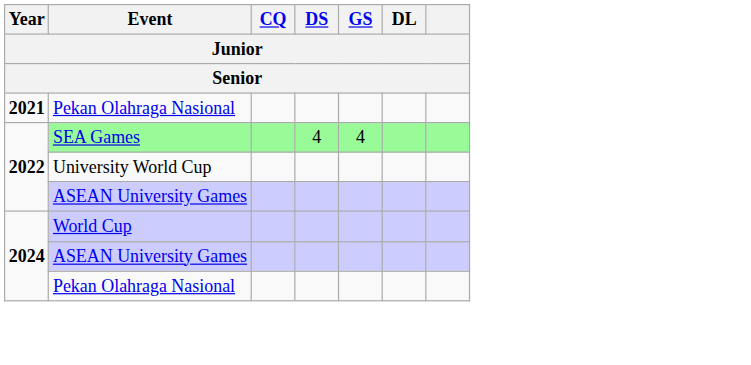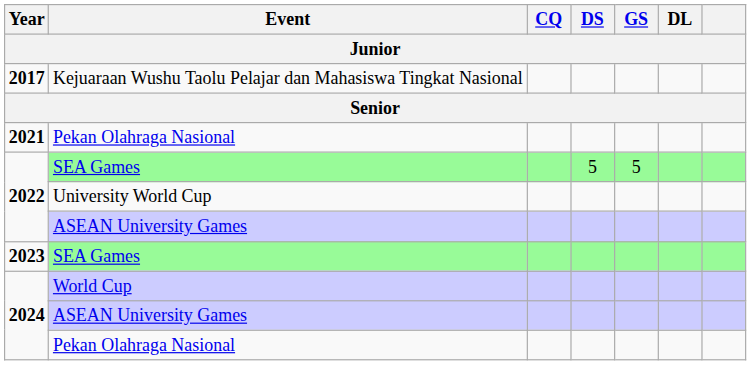+ row: (27, 78)
(317, 137) 4 -> (592, 167) 5
(361, 137) 4 -> (636, 167) 5
+ row: (27, 256)
